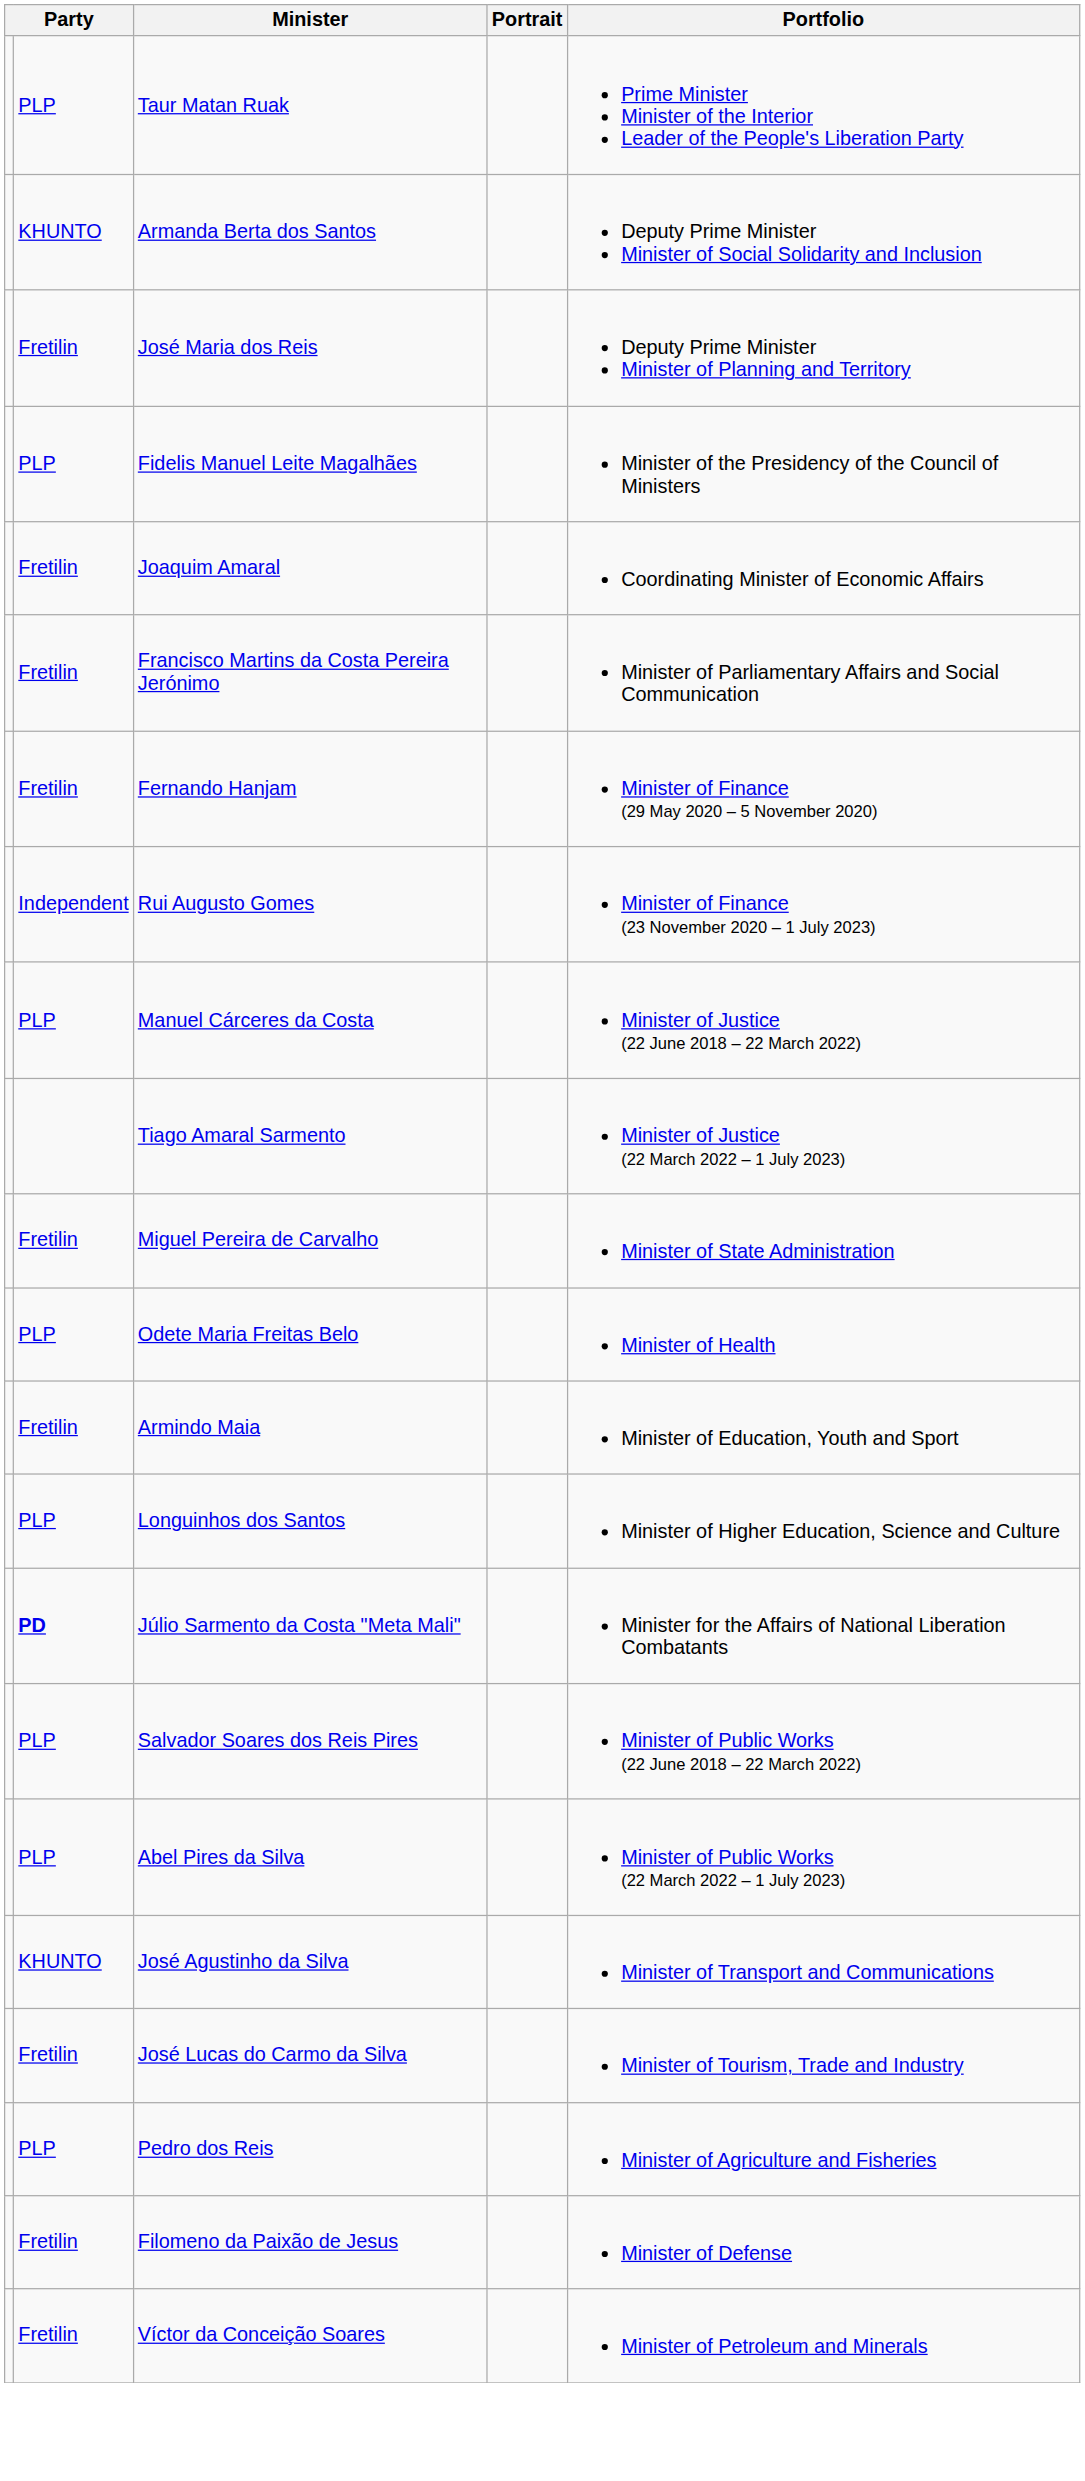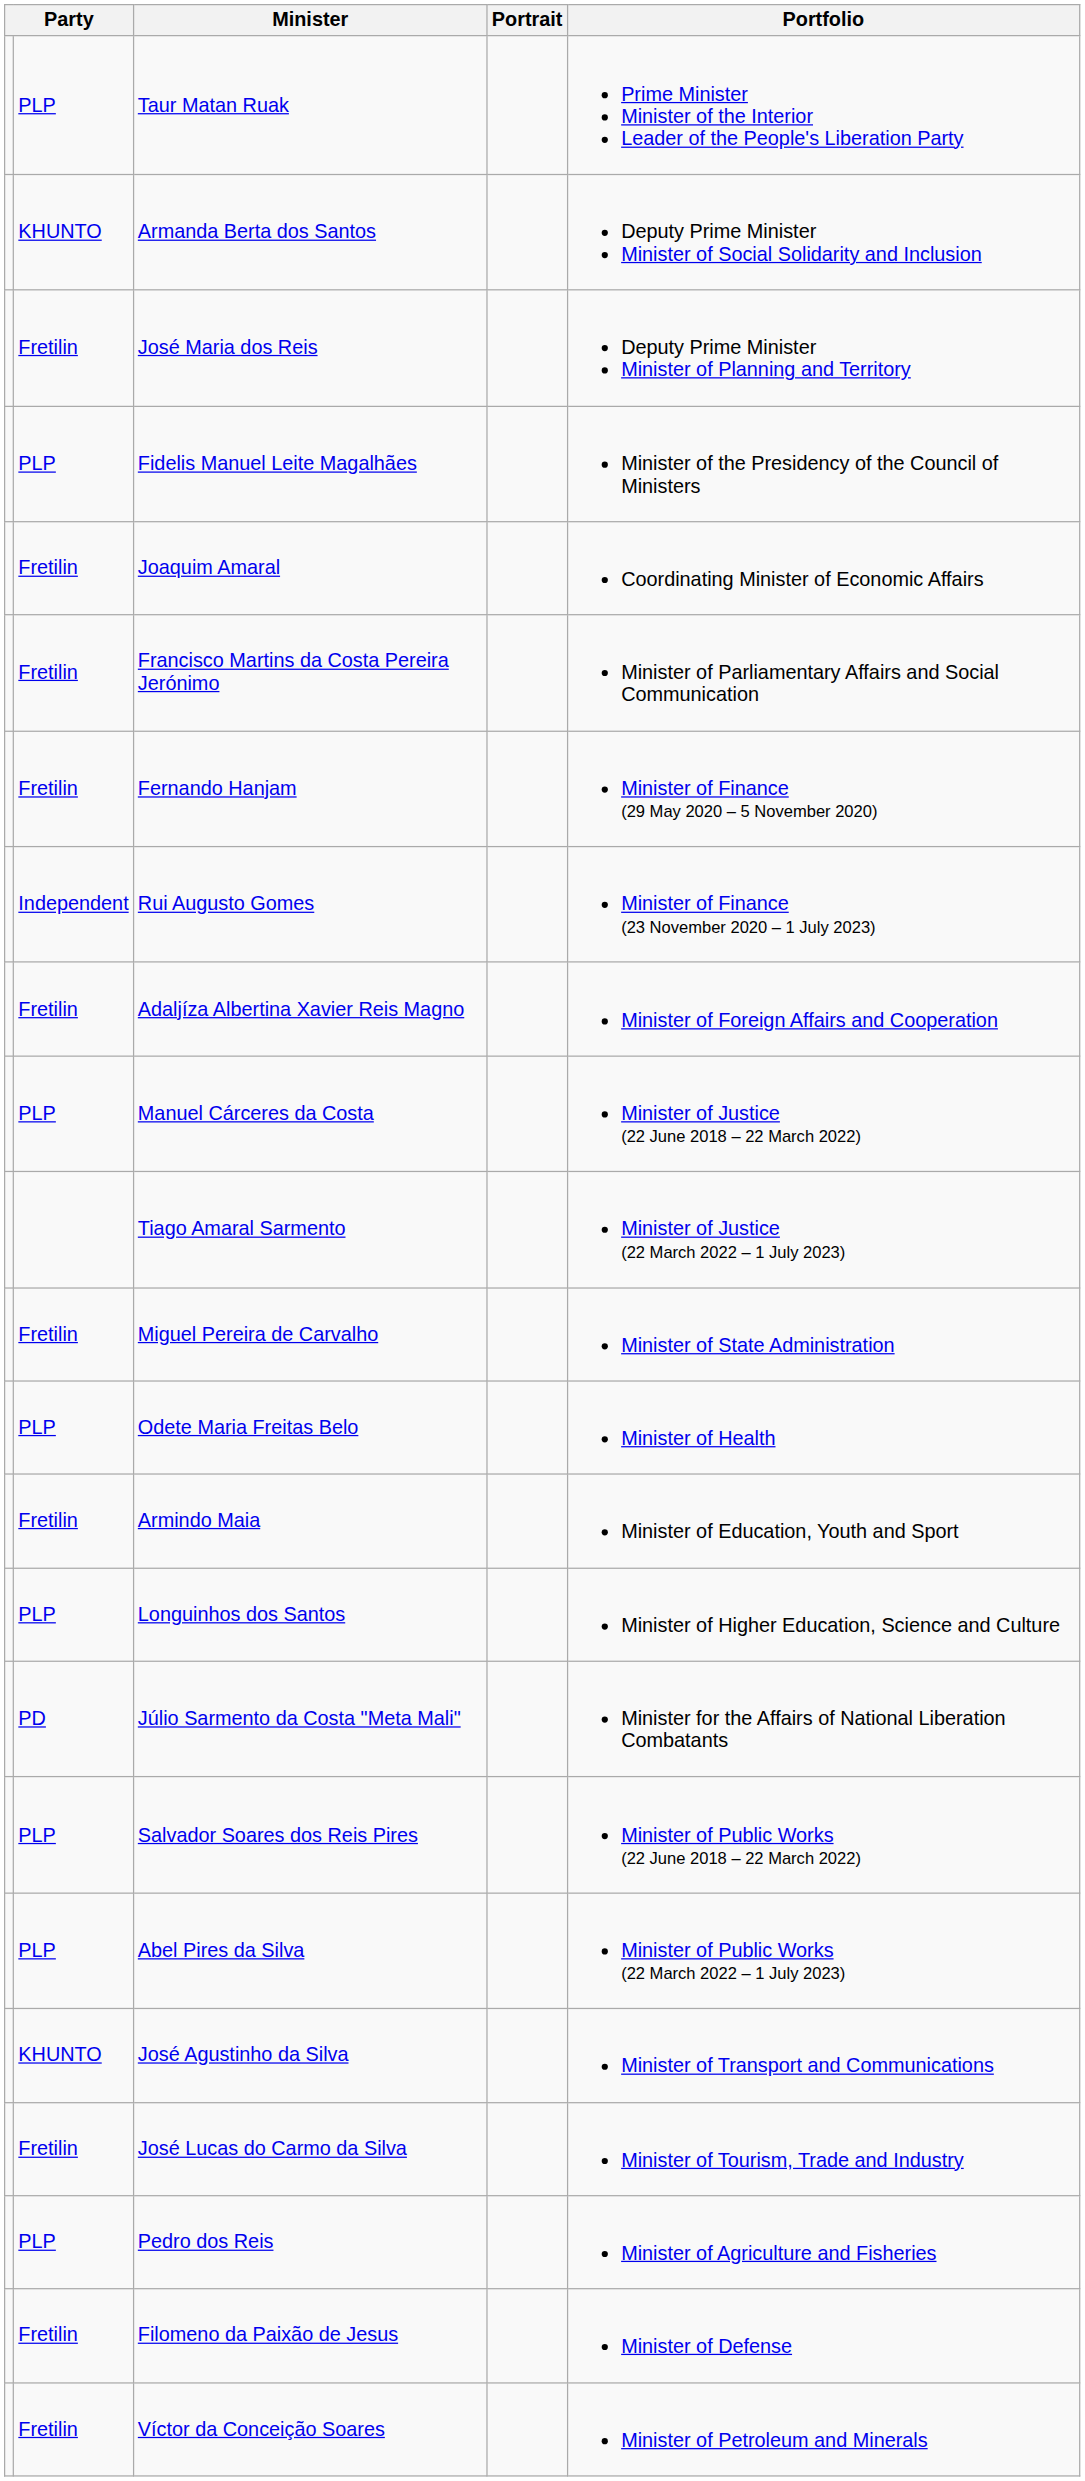+ row: (301, 1008)
(32, 1625) bold -> (32, 1719) normal
